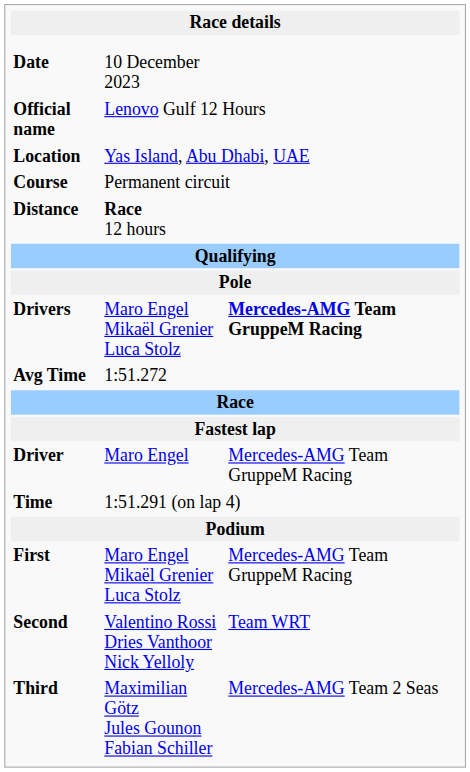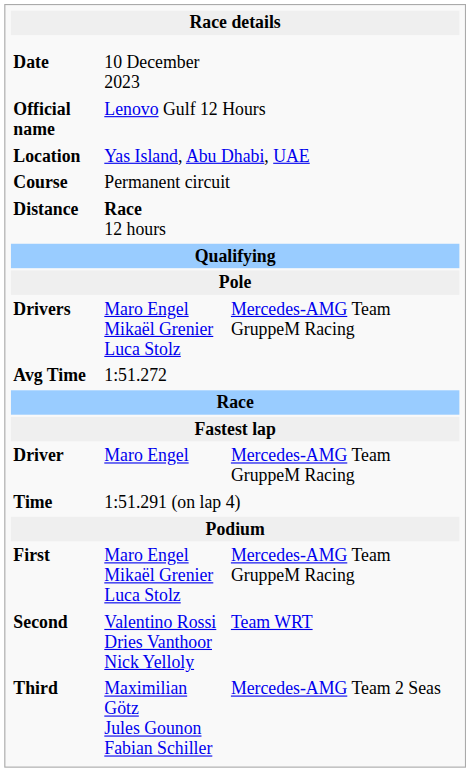(312, 319) bold -> (311, 319) normal
